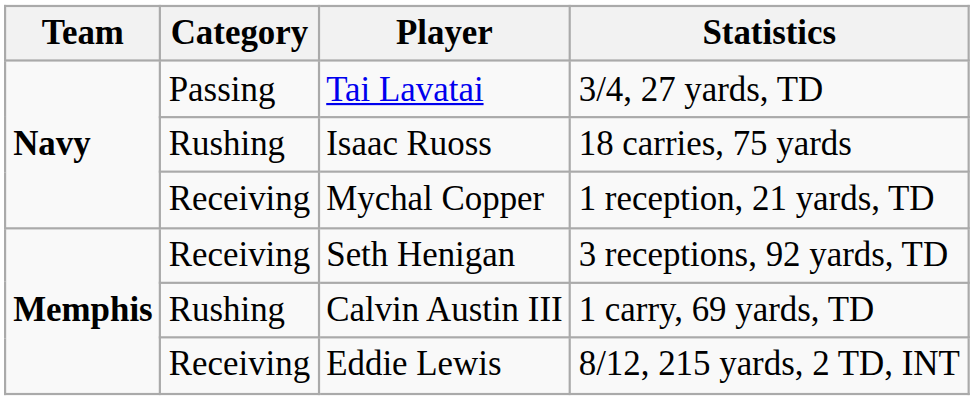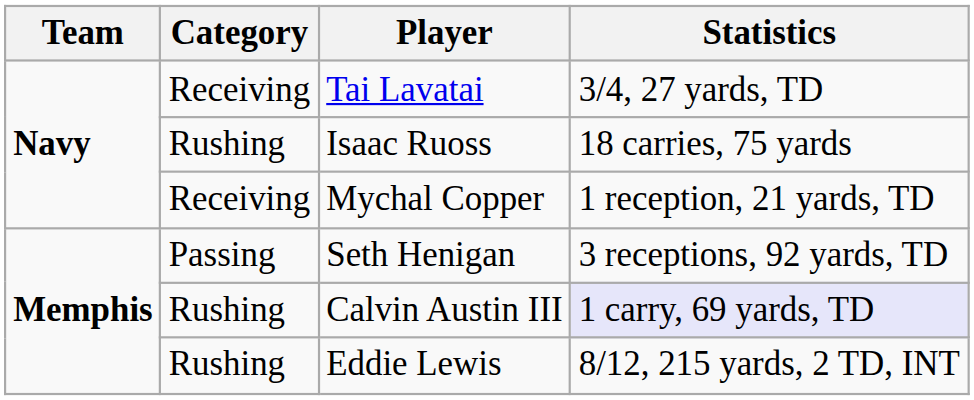(222, 88) Passing -> (239, 88) Receiving
(239, 254) Receiving -> (222, 254) Passing
(726, 309) no background -> (726, 309) lavender background
(239, 364) Receiving -> (227, 364) Rushing
